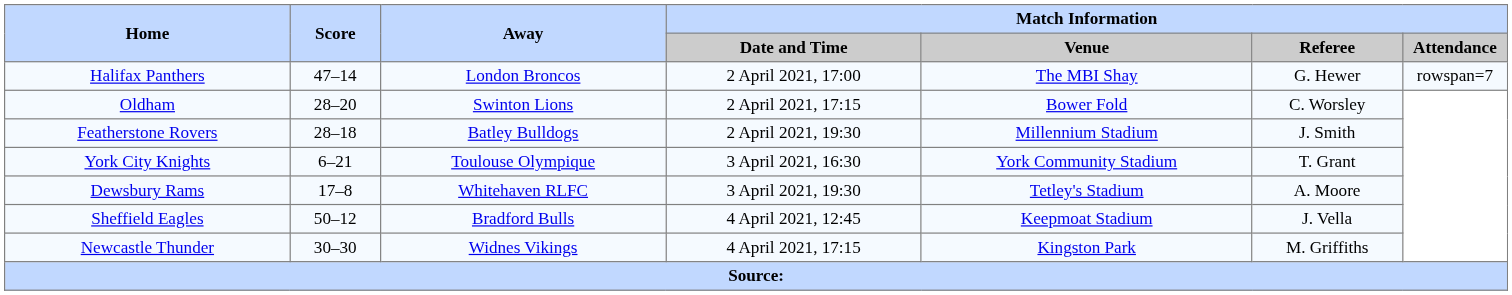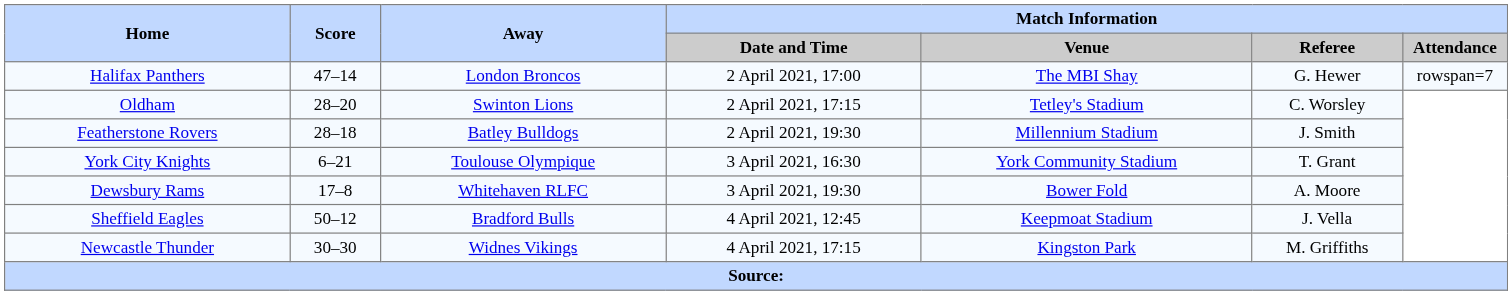(1087, 104) Bower Fold -> (1087, 104) Tetley's Stadium
(1087, 190) Tetley's Stadium -> (1087, 190) Bower Fold
